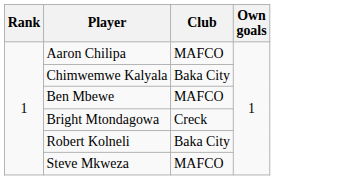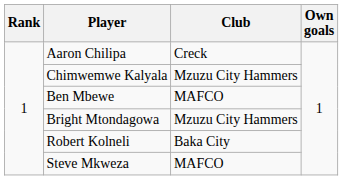(199, 53) MAFCO -> (191, 53) Creck
(202, 75) Baka City -> (236, 75) Mzuzu City Hammers
(191, 119) Creck -> (236, 119) Mzuzu City Hammers
